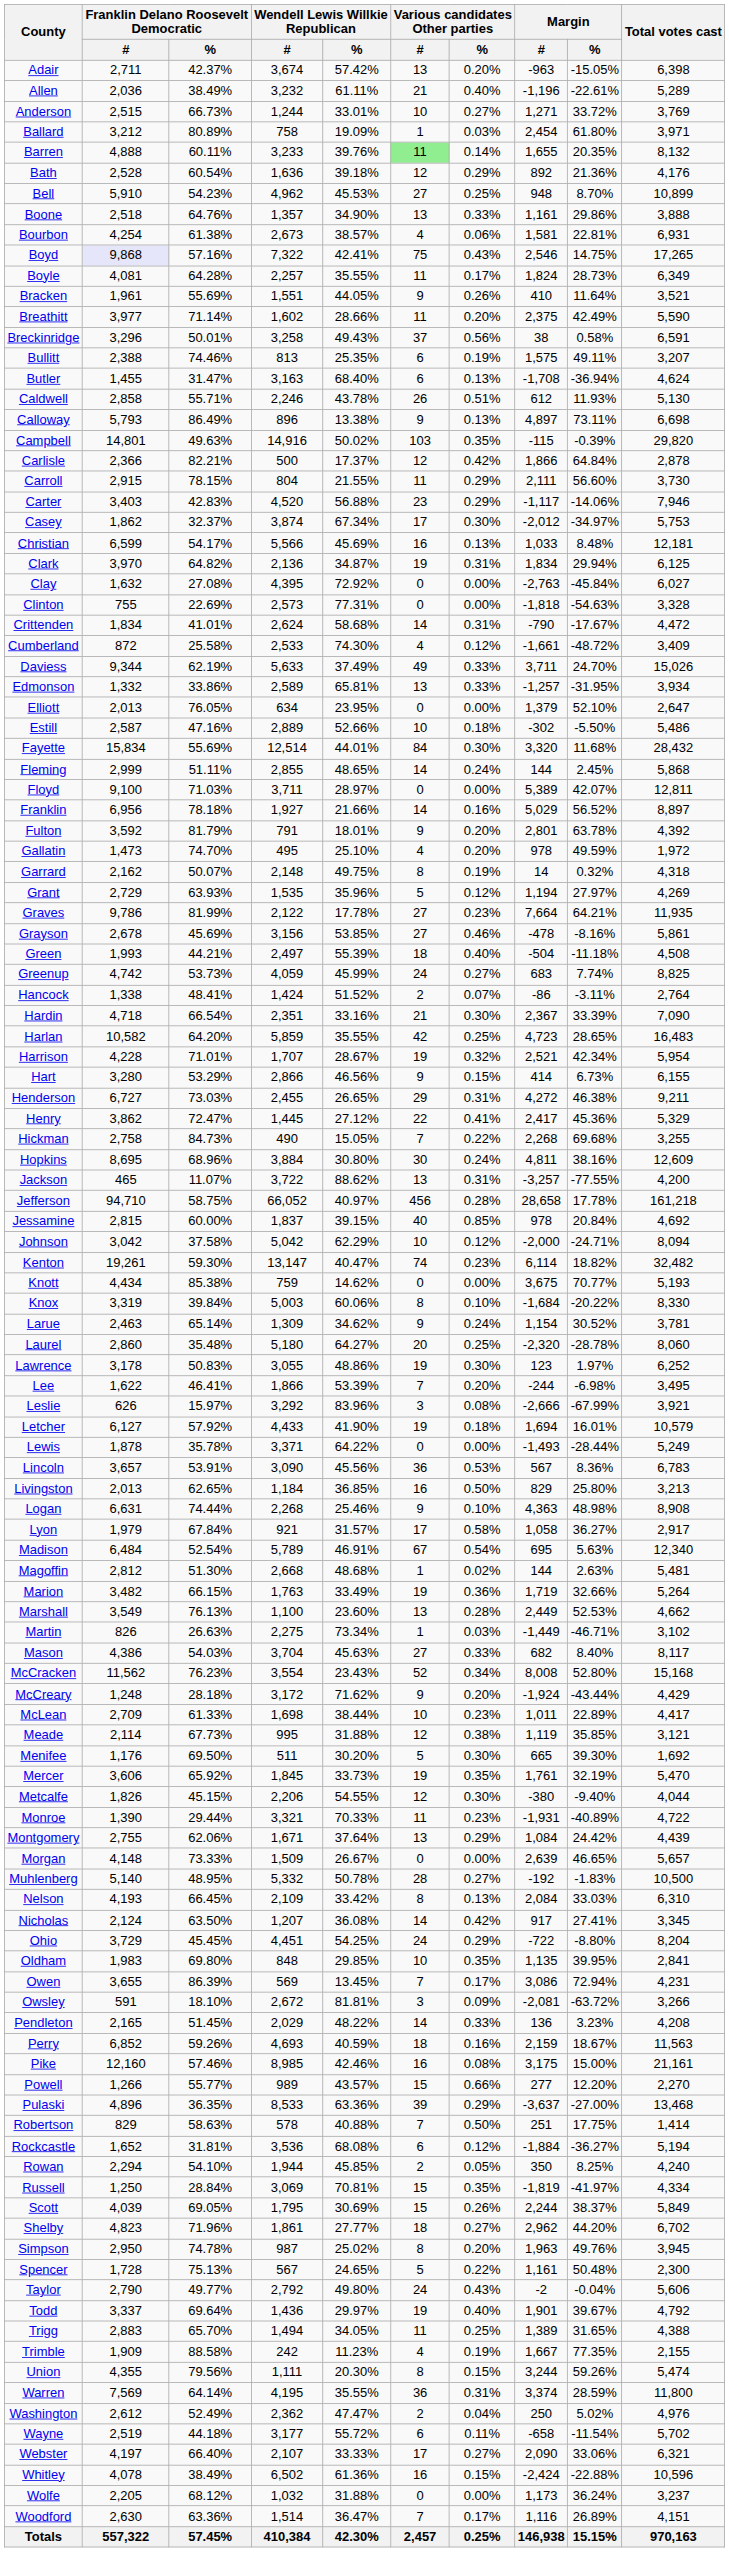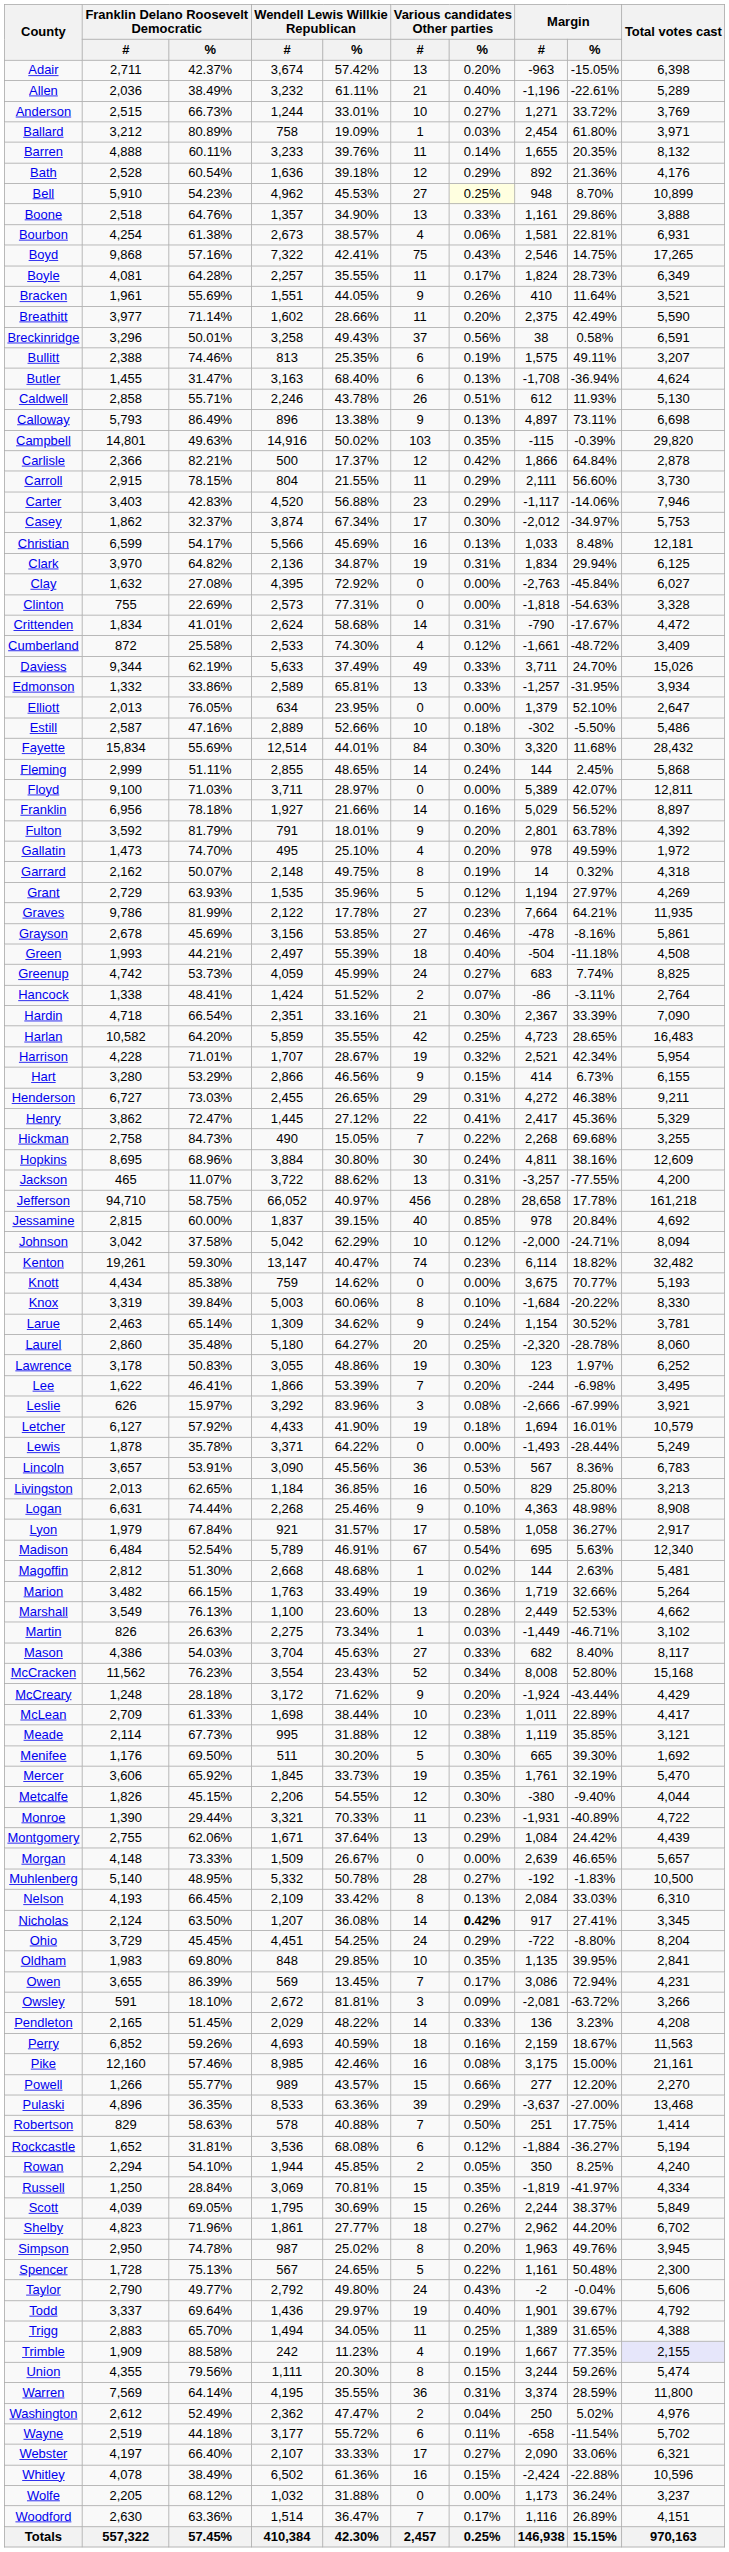(420, 152) lightgreen background -> (420, 152) no background
(482, 193) no background -> (482, 193) lightyellow background
(126, 255) lavender background -> (126, 255) no background
(482, 1920) normal -> (482, 1920) bold
(673, 2351) no background -> (673, 2351) lavender background
